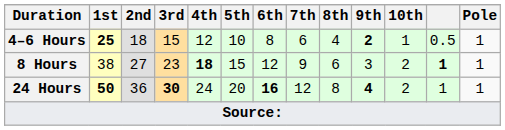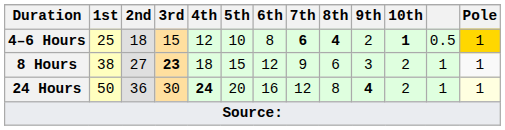(106, 41) bold -> (106, 41) normal
(303, 41) normal -> (303, 41) bold
(336, 41) normal -> (336, 41) bold
(368, 41) bold -> (368, 41) normal
(406, 41) normal -> (406, 41) bold
(480, 41) no background -> (480, 41) gold background
(171, 65) normal -> (171, 65) bold
(204, 65) bold -> (204, 65) normal
(443, 65) bold -> (443, 65) normal
(106, 89) bold -> (106, 89) normal
(171, 89) bold -> (171, 89) normal
(204, 89) normal -> (204, 89) bold
(270, 89) bold -> (270, 89) normal
(480, 89) no background -> (480, 89) lightyellow background
